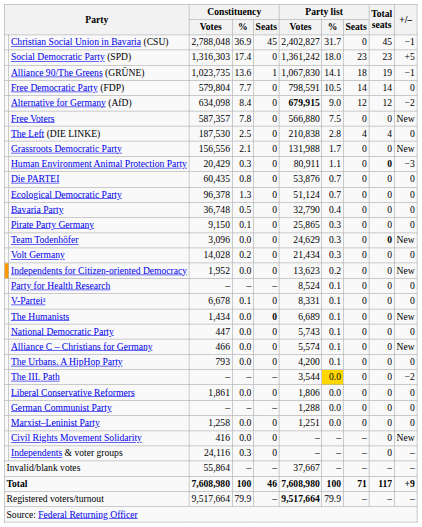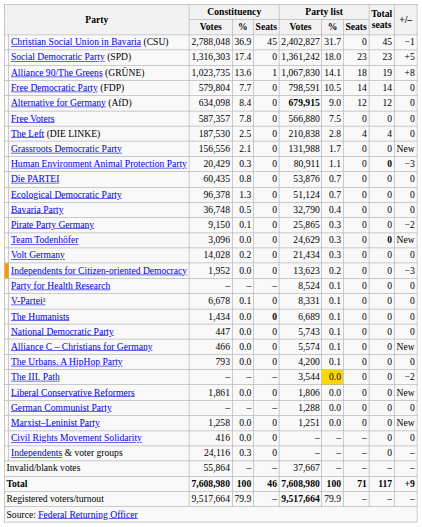(410, 73) −1 -> (410, 73) +8
(410, 103) −2 -> (412, 103) 0
(406, 118) New -> (412, 118) 0
(412, 225) 0 -> (410, 225) −2
(406, 270) New -> (410, 270) −3
(406, 316) New -> (412, 316) 0
(412, 392) 0 -> (406, 392) New
(412, 423) 0 -> (406, 423) New
(406, 438) New -> (412, 438) 0
